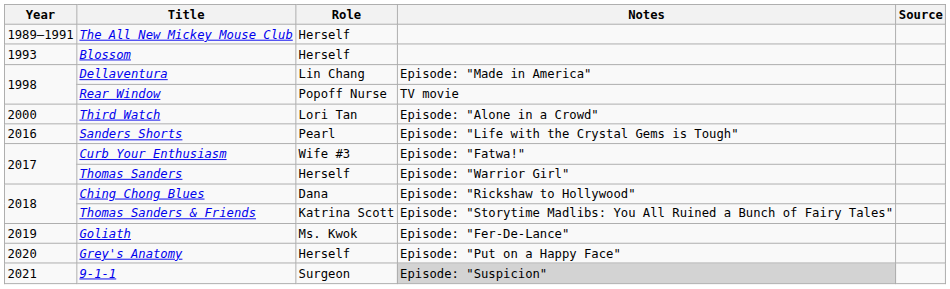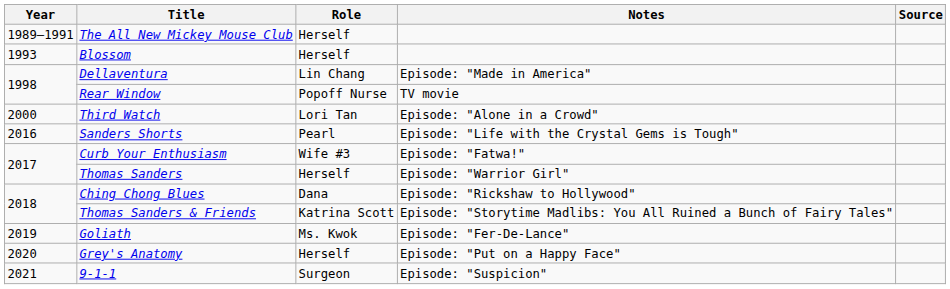(474, 273) lightgrey background -> (474, 273) no background
